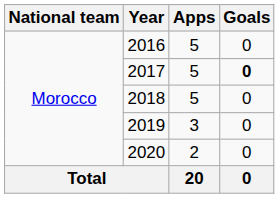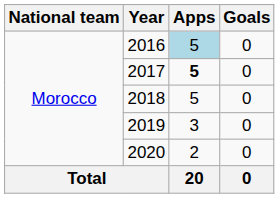(194, 44) no background -> (194, 44) lightblue background
(194, 71) normal -> (194, 71) bold
(247, 71) bold -> (247, 71) normal
